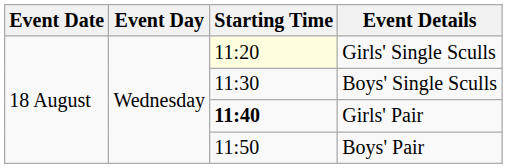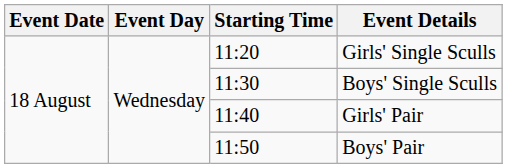(237, 52) lightyellow background -> (237, 52) no background
(237, 115) bold -> (237, 115) normal
